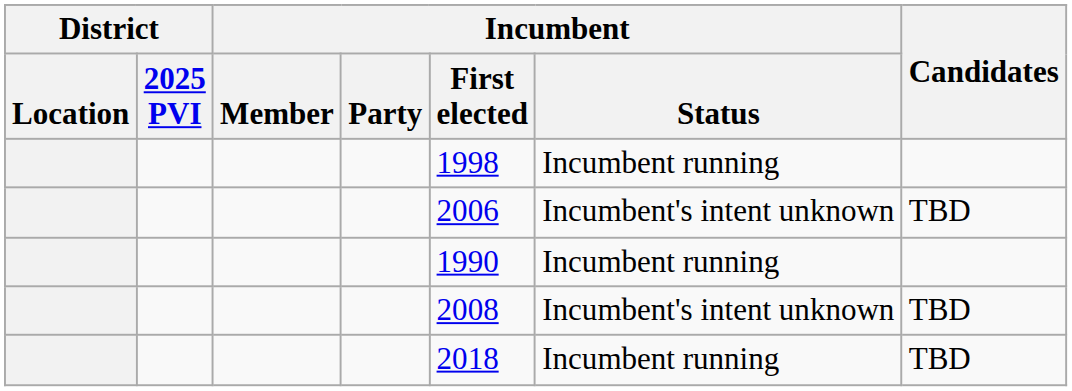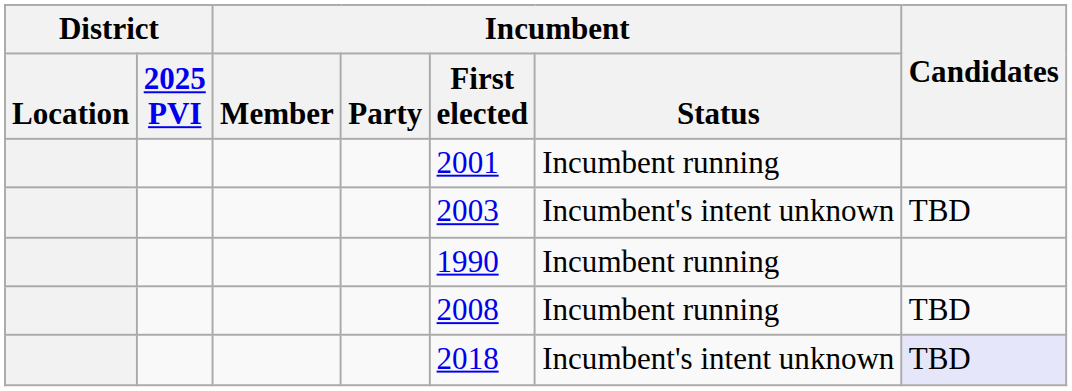(468, 162) 1998 -> (468, 162) 2001
(468, 211) 2006 -> (468, 211) 2003
(718, 310) Incumbent's intent unknown -> (661, 310) Incumbent running
(661, 359) Incumbent running -> (718, 359) Incumbent's intent unknown
(940, 359) no background -> (940, 359) lavender background
